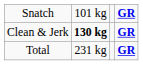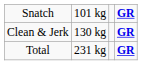(90, 32) bold -> (90, 32) normal
